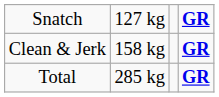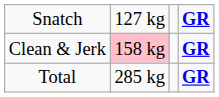(140, 48) no background -> (140, 48) pink background
